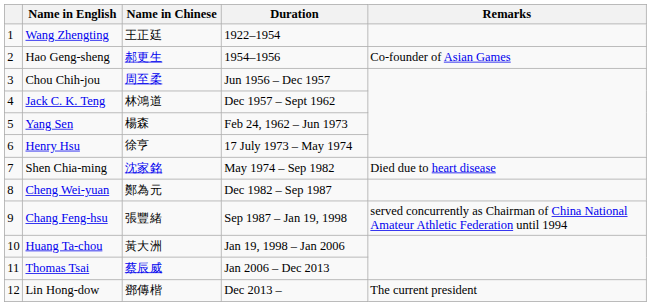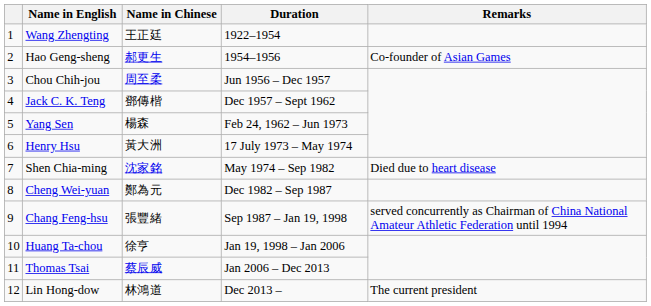(144, 101) 林鴻道 -> (144, 101) 鄧傳楷
(137, 145) 徐亨 -> (144, 145) 黃大洲
(144, 245) 黃大洲 -> (137, 245) 徐亨
(144, 290) 鄧傳楷 -> (144, 290) 林鴻道
